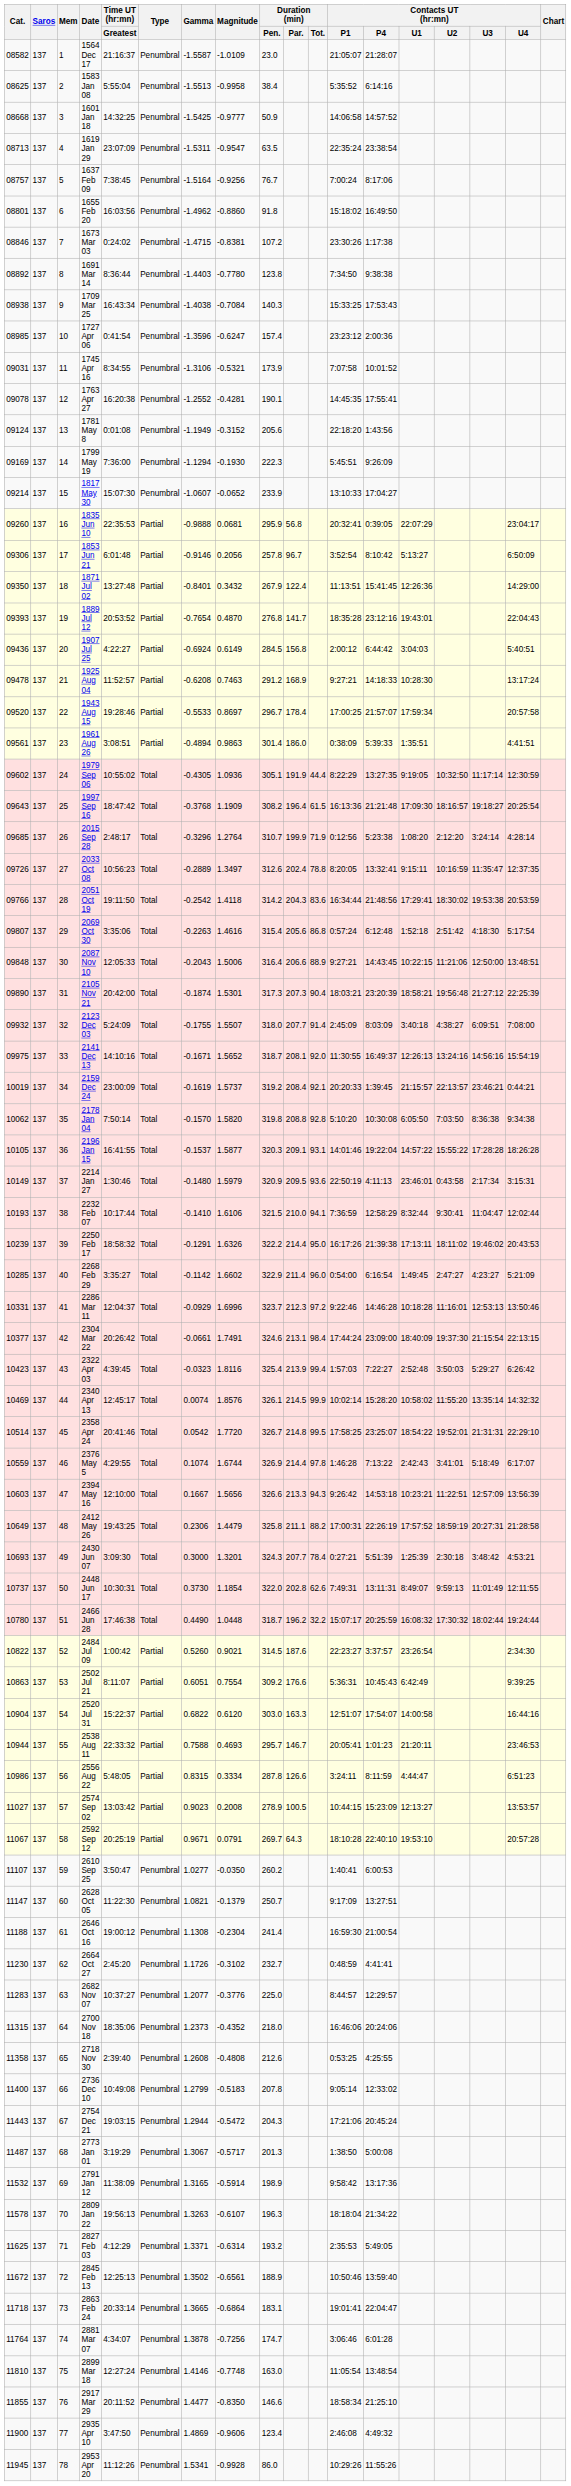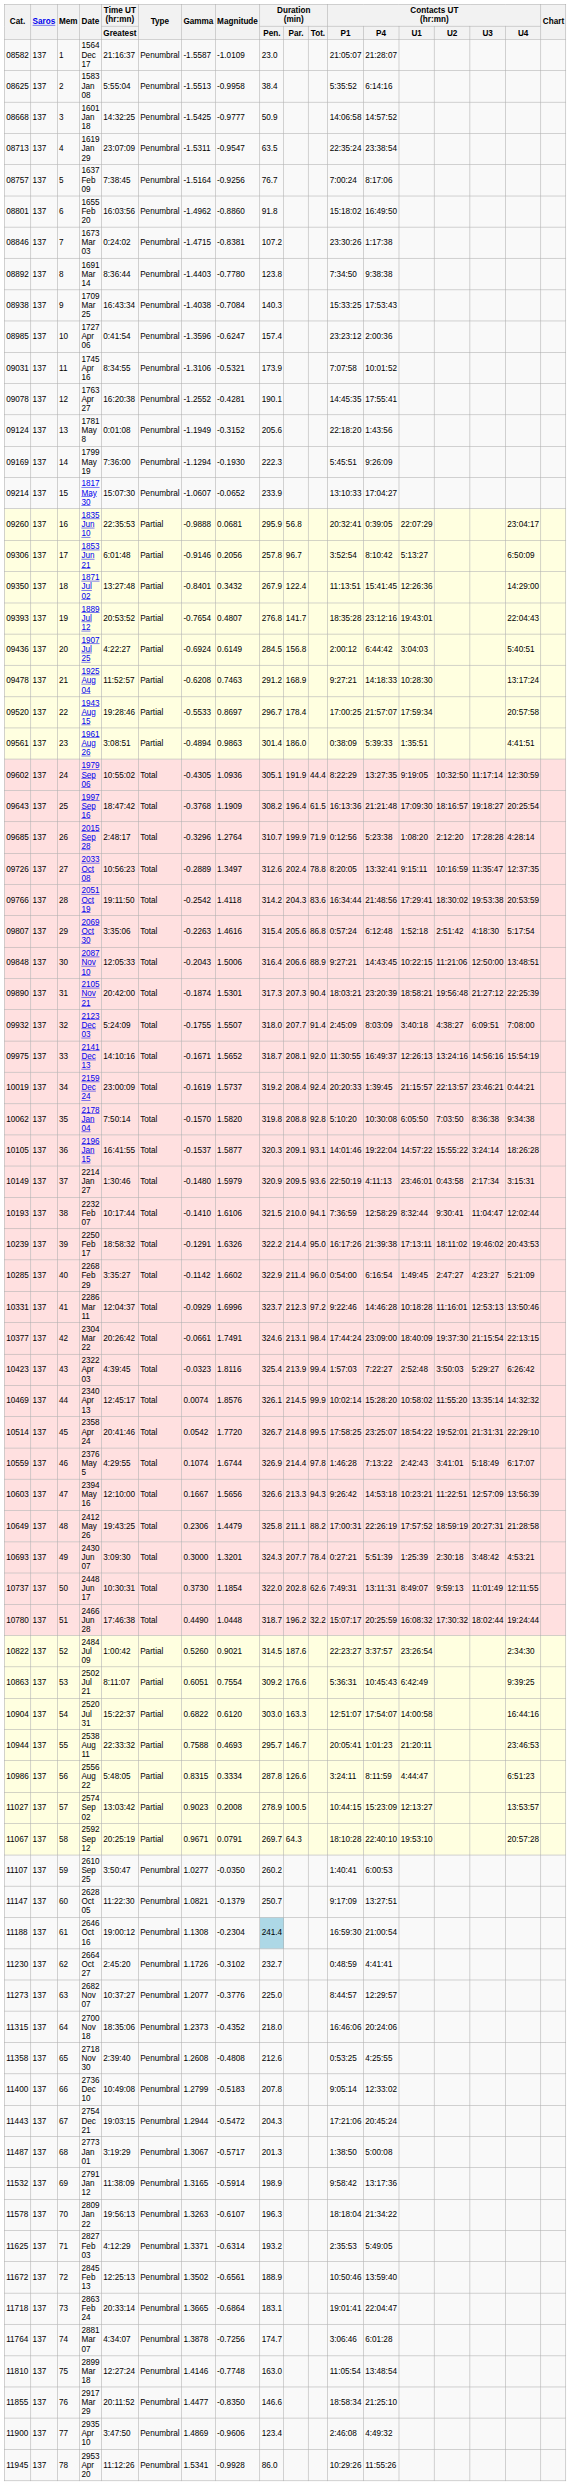(230, 618) 0.4870 -> (230, 618) 0.4807
(485, 837) 3:24:14 -> (488, 837) 17:28:28
(318, 1088) 92.1 -> (318, 1088) 92.4
(488, 1150) 17:28:28 -> (485, 1150) 3:24:14
(272, 1933) no background -> (272, 1933) lightblue background
(17, 1995) 11283 -> (17, 1995) 11273
